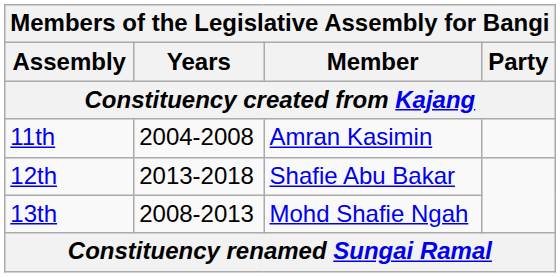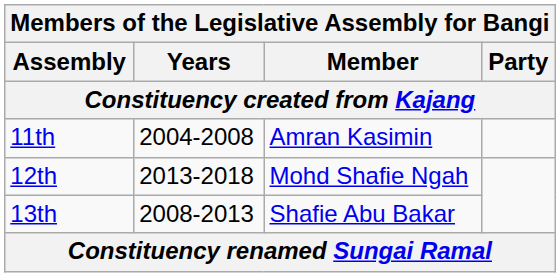(362, 175) Shafie Abu Bakar -> (369, 175) Mohd Shafie Ngah
(369, 213) Mohd Shafie Ngah -> (362, 213) Shafie Abu Bakar
